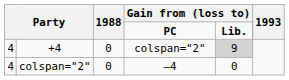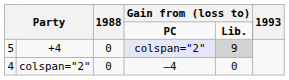(11, 48) 4 -> (11, 48) 5
(170, 48) no background -> (170, 48) lavender background
